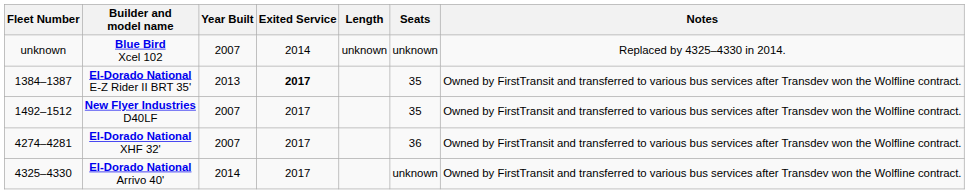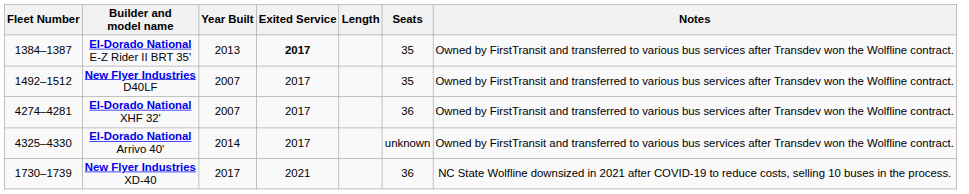- row: (140, 50)
+ row: (140, 173)
